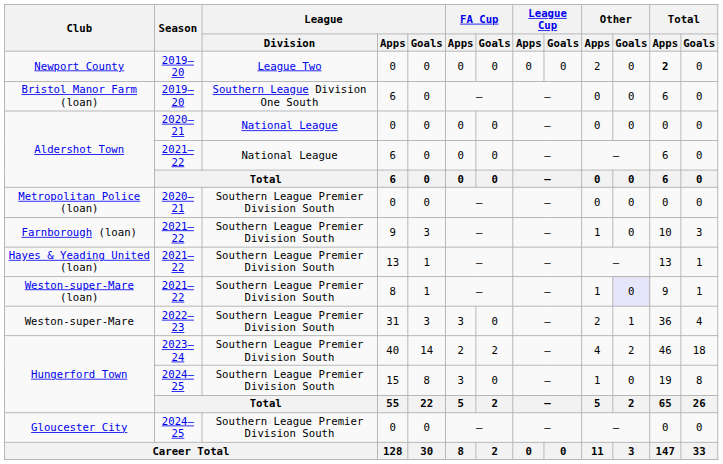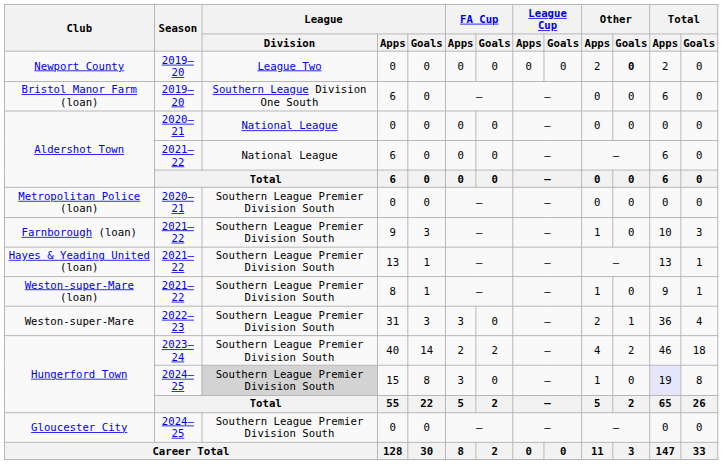(631, 66) normal -> (631, 66) bold
(665, 66) bold -> (665, 66) normal
(631, 291) lavender background -> (631, 291) no background
(290, 380) no background -> (290, 380) lightgrey background
(665, 380) no background -> (665, 380) lavender background
